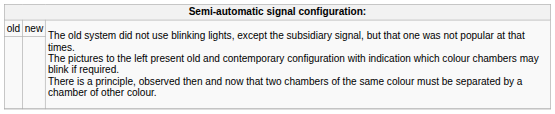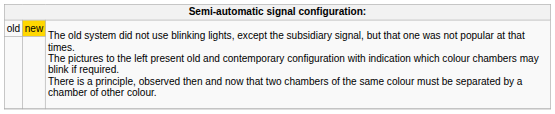(34, 28) no background -> (34, 28) gold background
